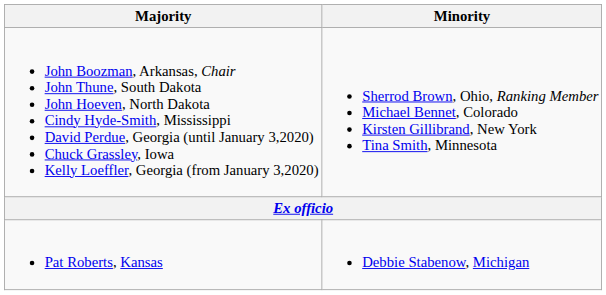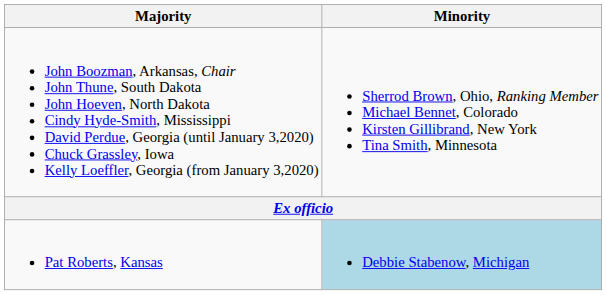(462, 263) no background -> (462, 263) lightblue background
